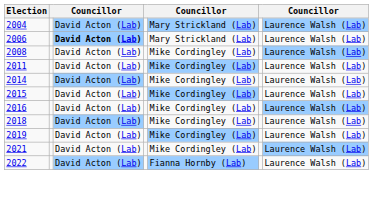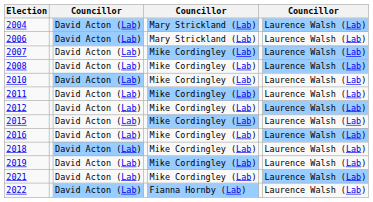(98, 39) bold -> (98, 39) normal
+ row: (17, 53)
+ row: (17, 80)
+ row: (17, 108)
- row: (17, 80)
